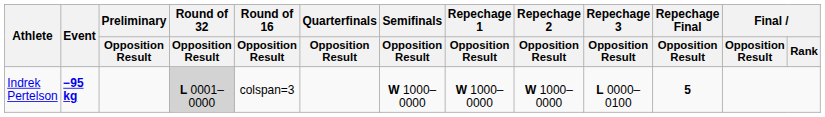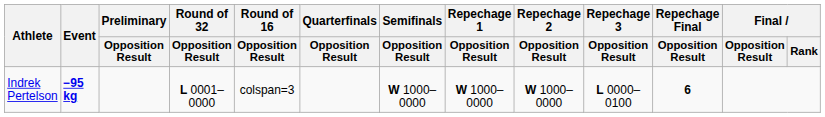(202, 97) lightgrey background -> (202, 97) no background
(688, 90) 5 -> (688, 90) 6
